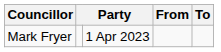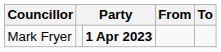(118, 36) normal -> (119, 36) bold
